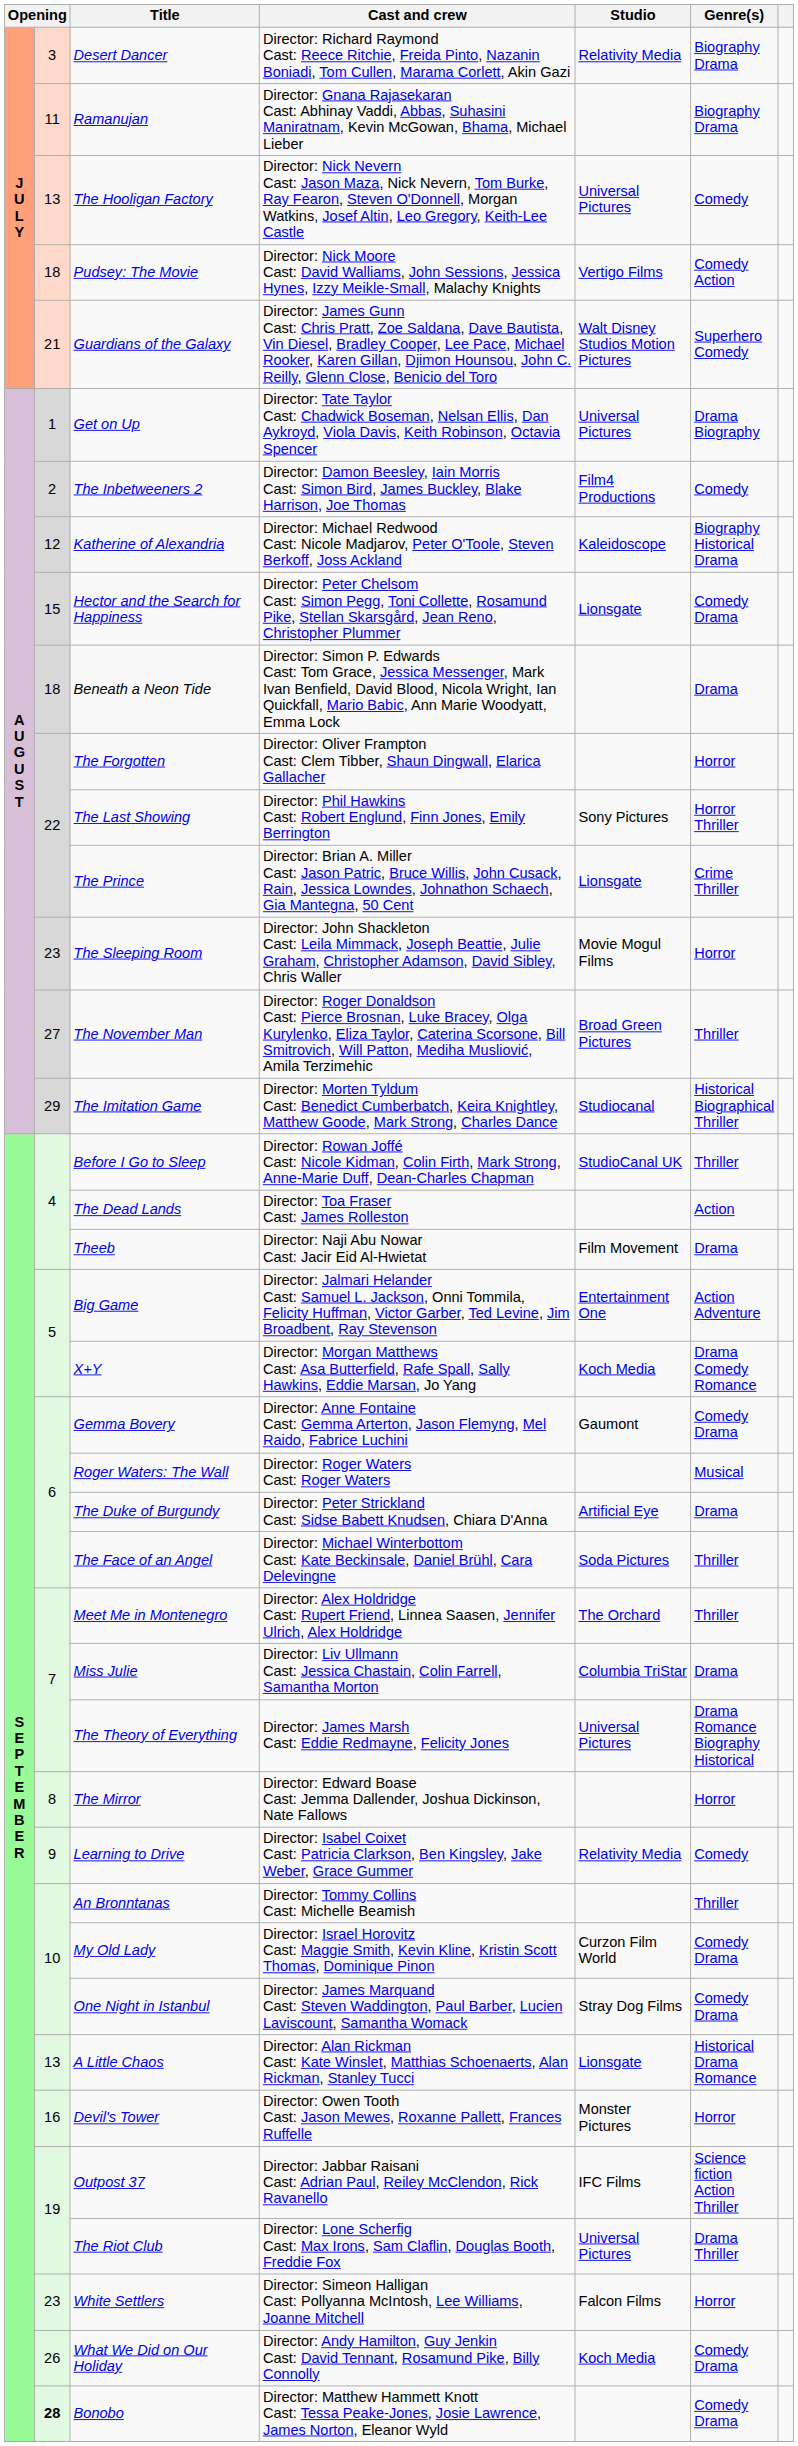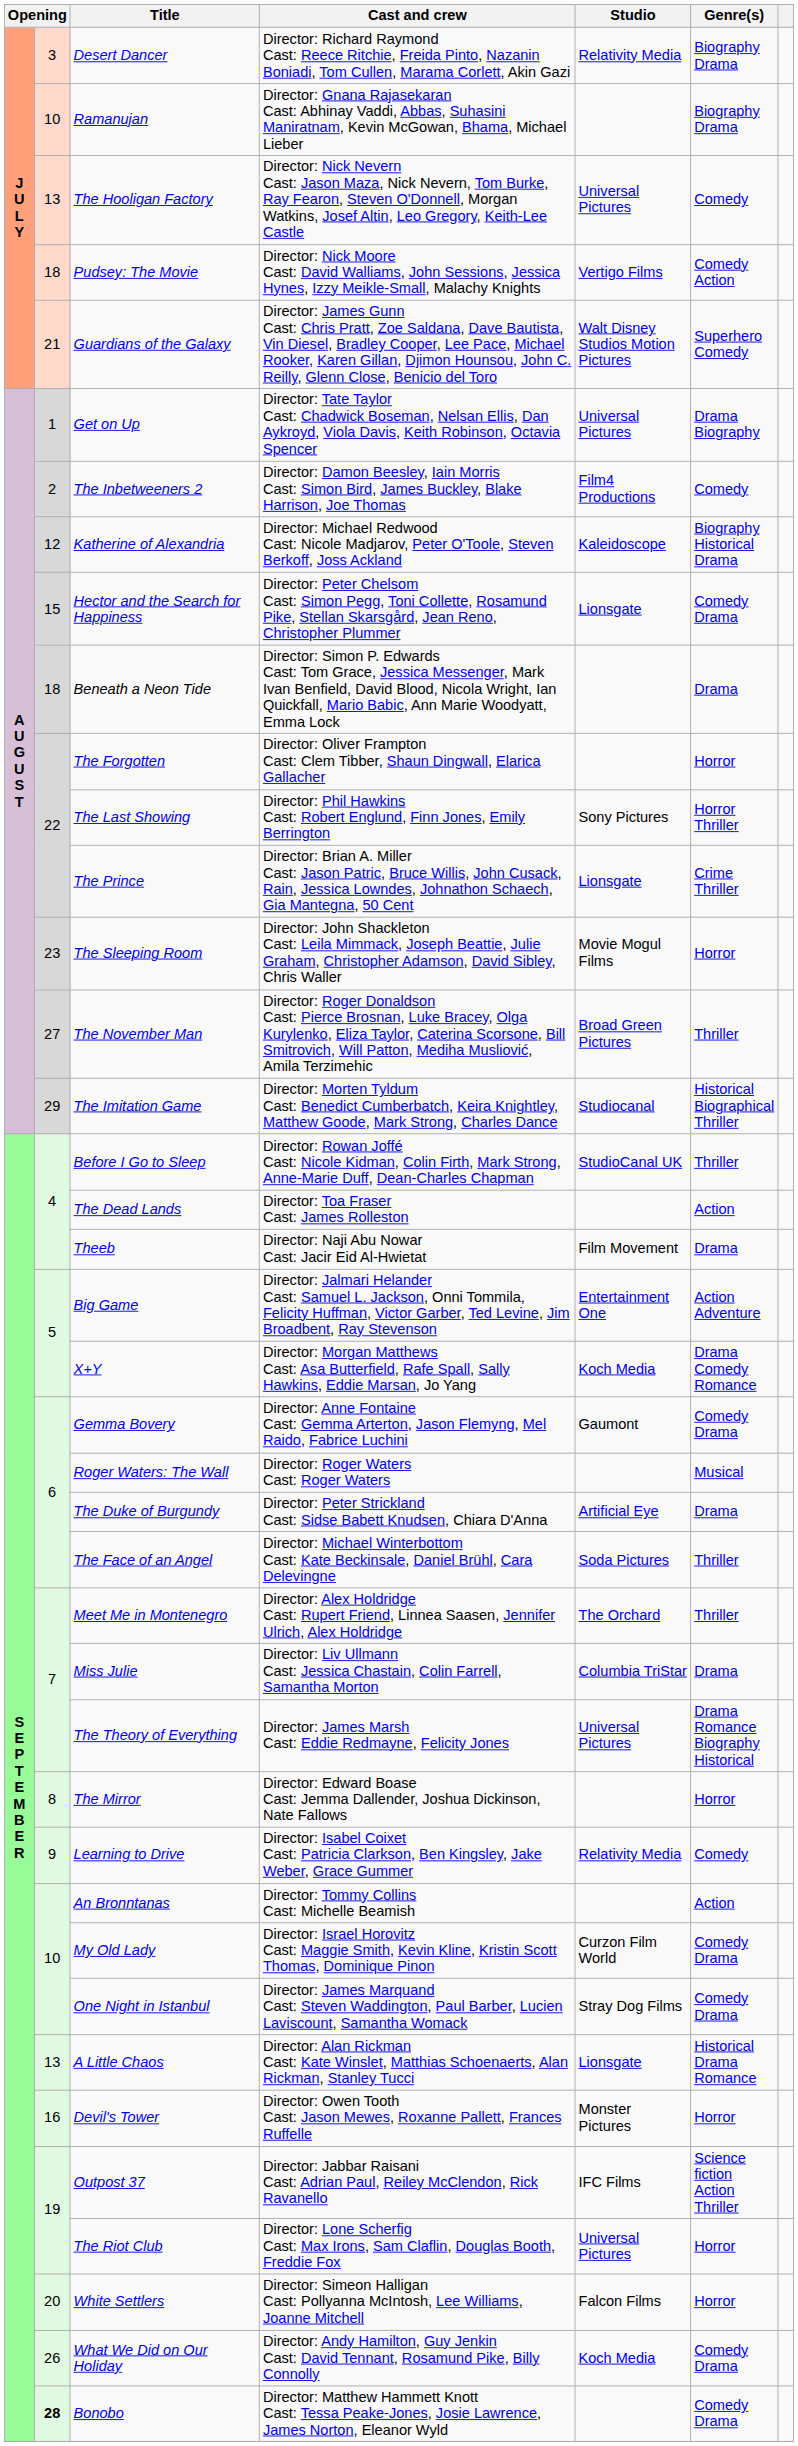(52, 119) 11 -> (52, 119) 10
(716, 1903) Thriller -> (714, 1903) Action
(716, 2246) Drama Thriller -> (715, 2246) Horror
(52, 2302) 23 -> (52, 2302) 20
